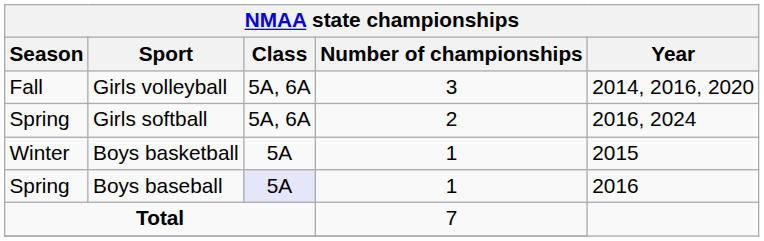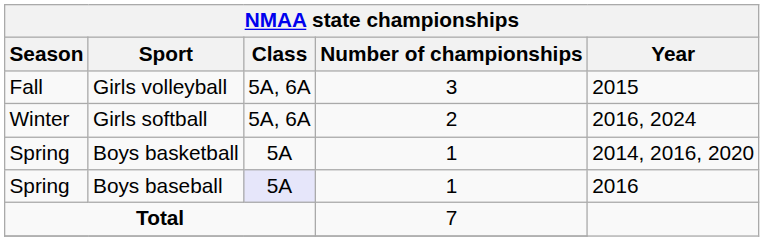(673, 86) 2014, 2016, 2020 -> (615, 86) 2015
(40, 119) Spring -> (39, 119) Winter
(39, 152) Winter -> (40, 152) Spring
(615, 152) 2015 -> (673, 152) 2014, 2016, 2020
